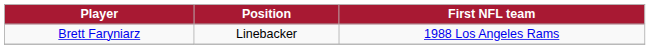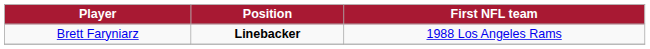(267, 34) normal -> (267, 34) bold
